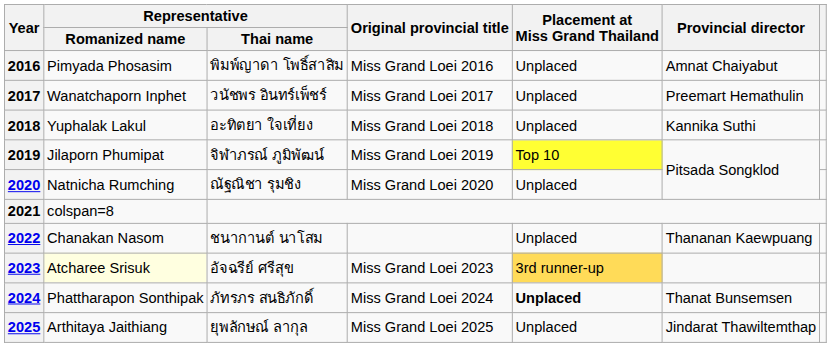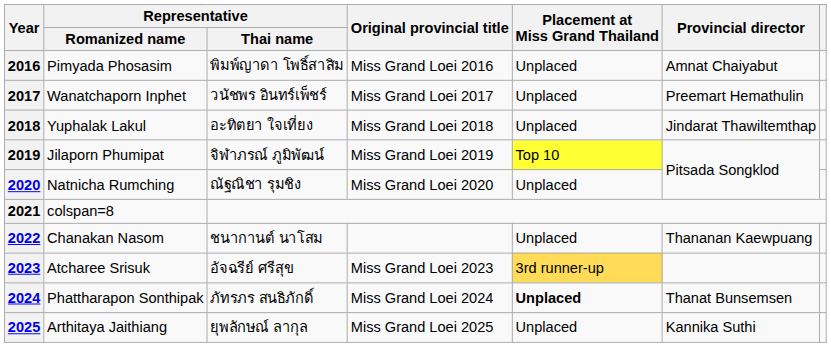(711, 125) Kannika Suthi -> (741, 125) Jindarat Thawiltemthap
(99, 268) lightyellow background -> (99, 268) no background
(741, 327) Jindarat Thawiltemthap -> (711, 327) Kannika Suthi
